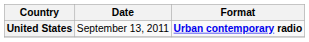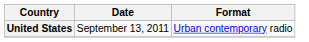(238, 28) bold -> (233, 28) normal
